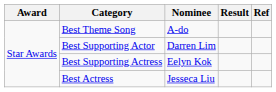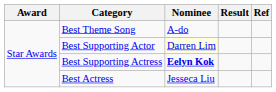(191, 45) no background -> (191, 45) lightyellow background
(189, 62) normal -> (191, 62) bold
